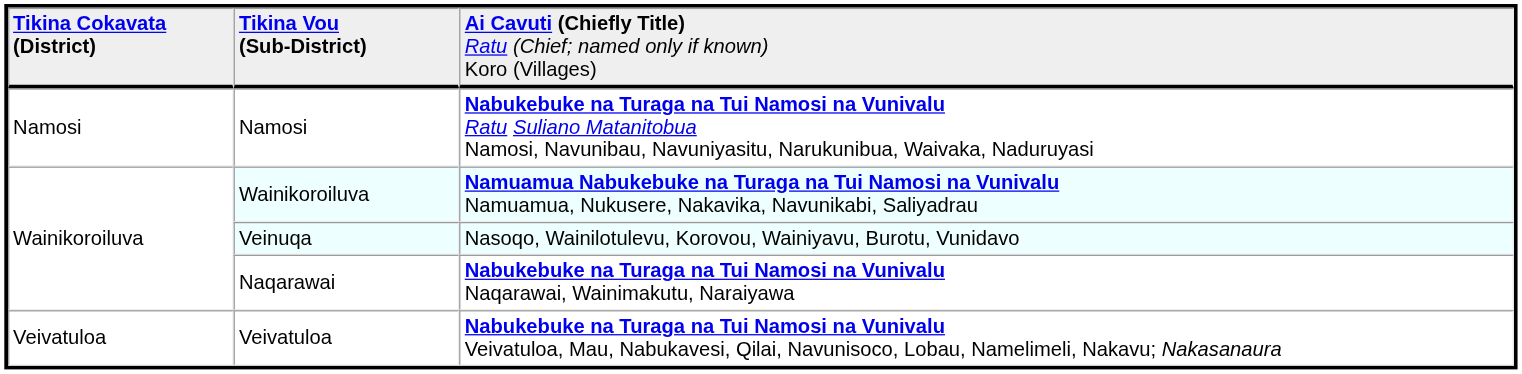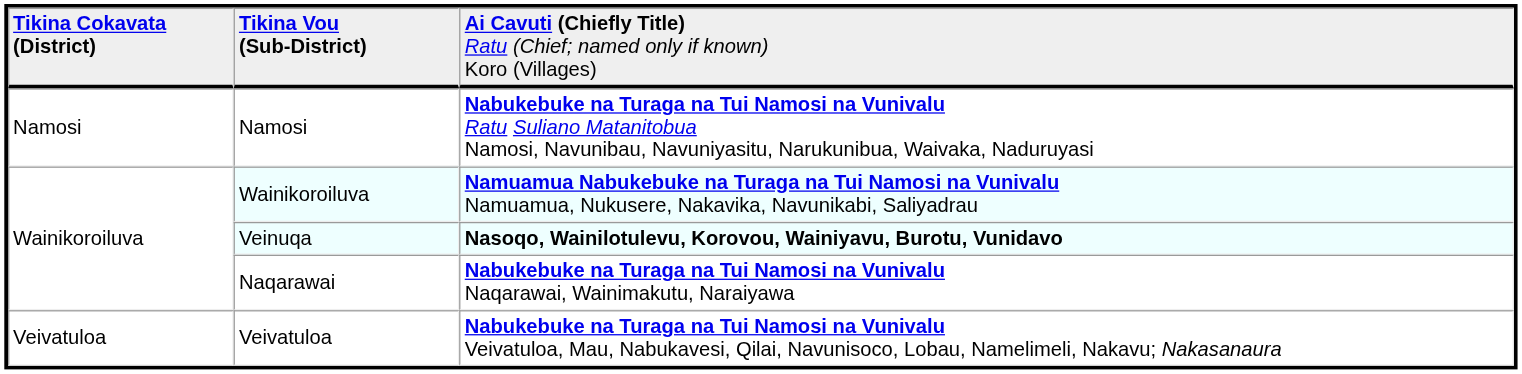(742, 238) normal -> (764, 238) bold
